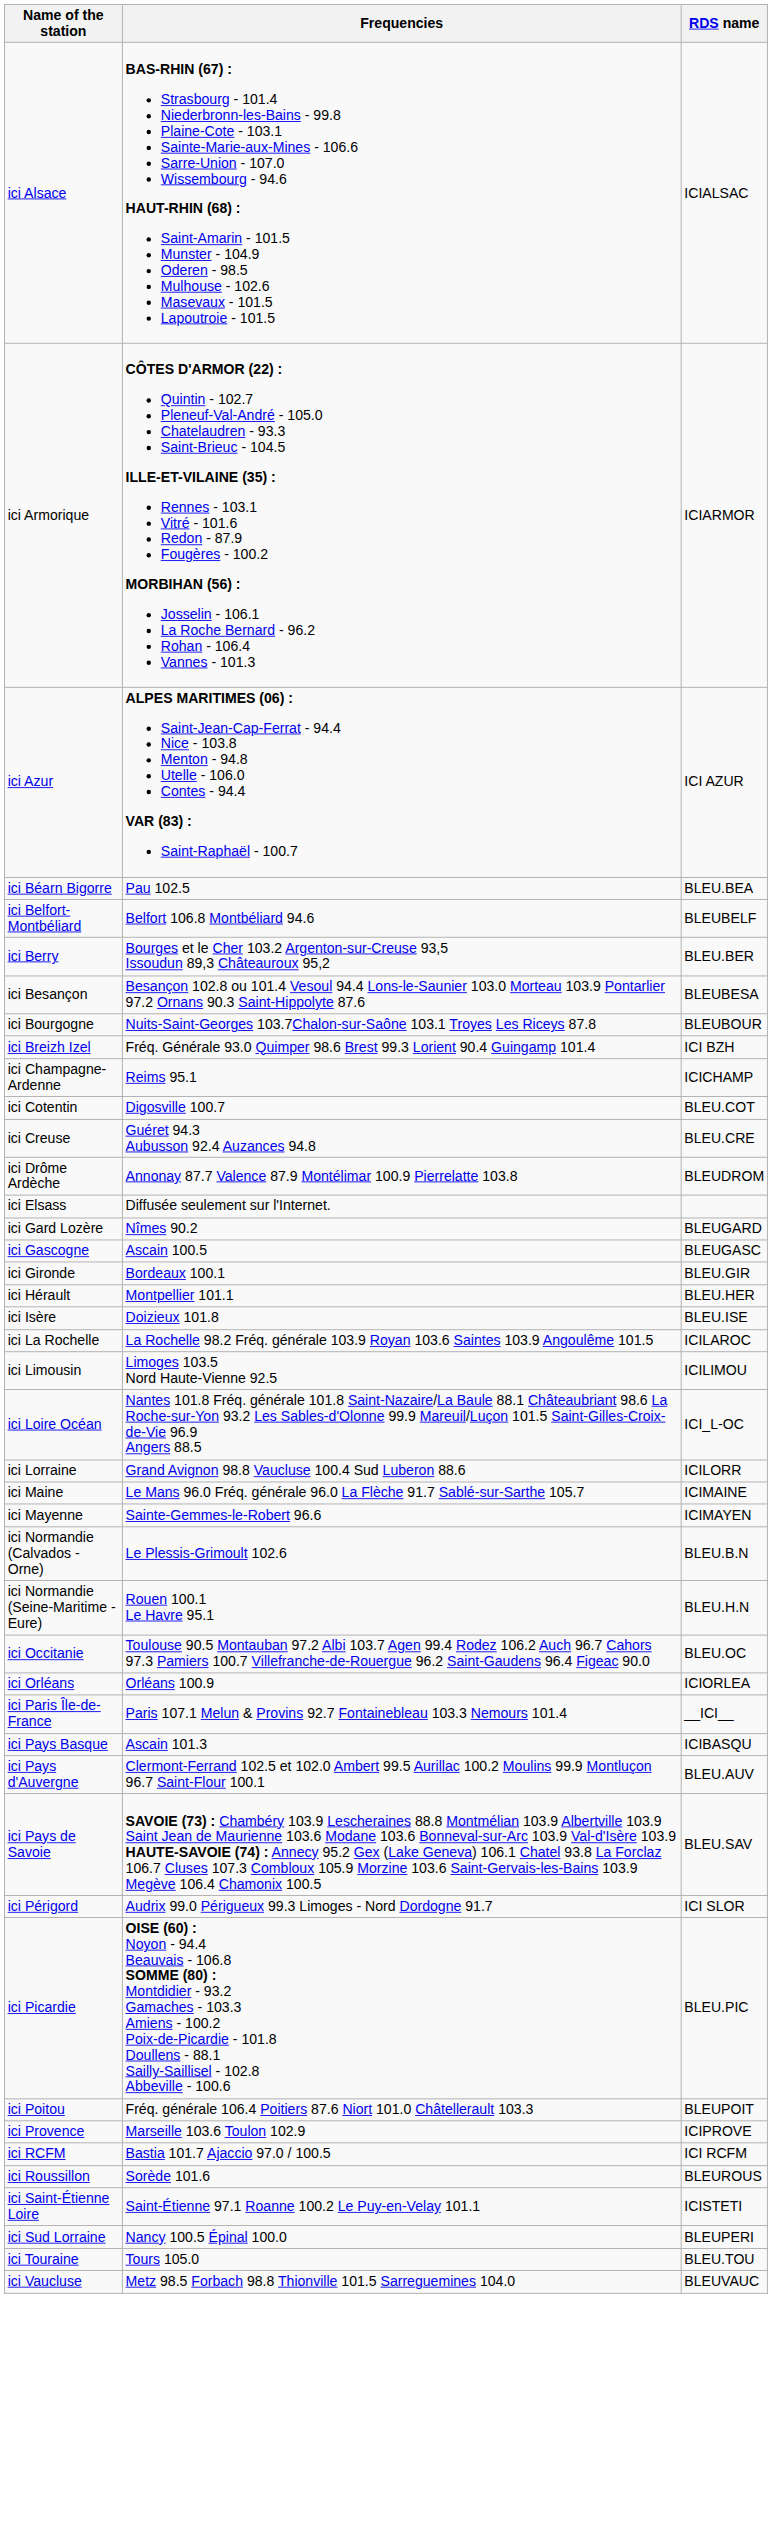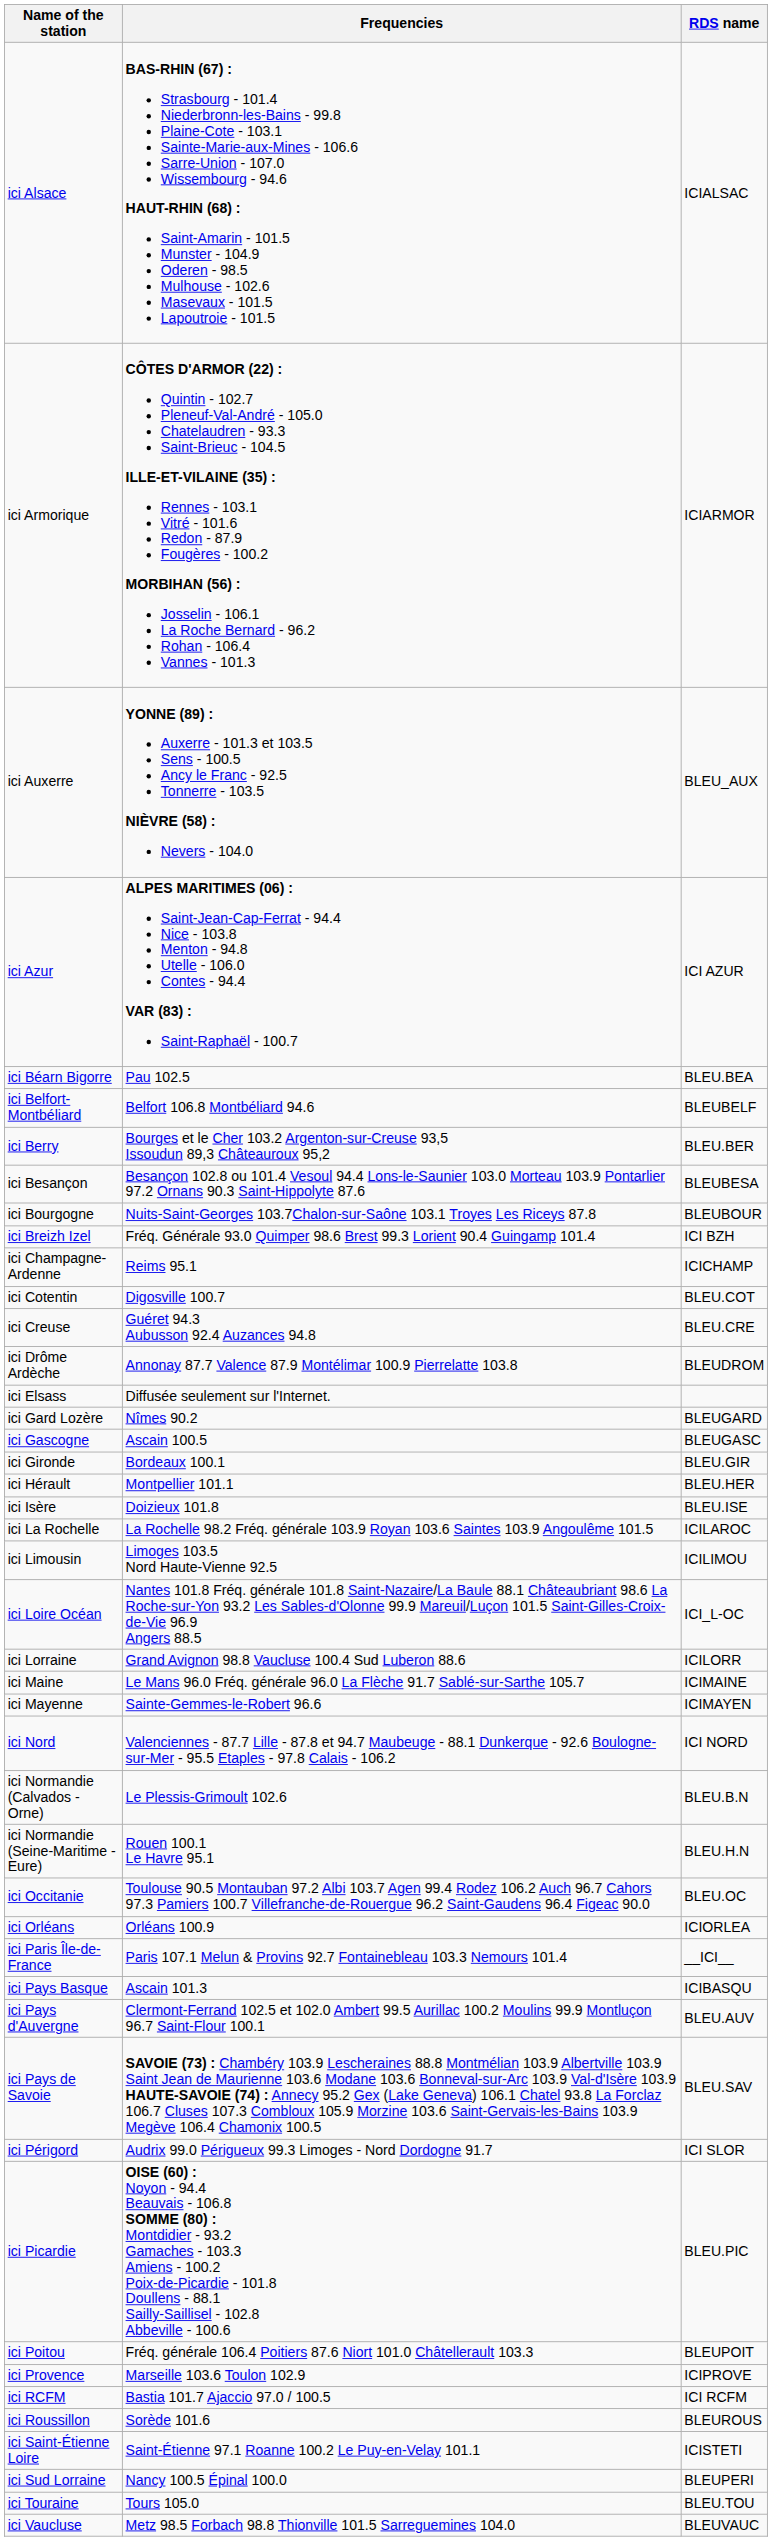+ row: (41, 782)
+ row: (32, 1743)
